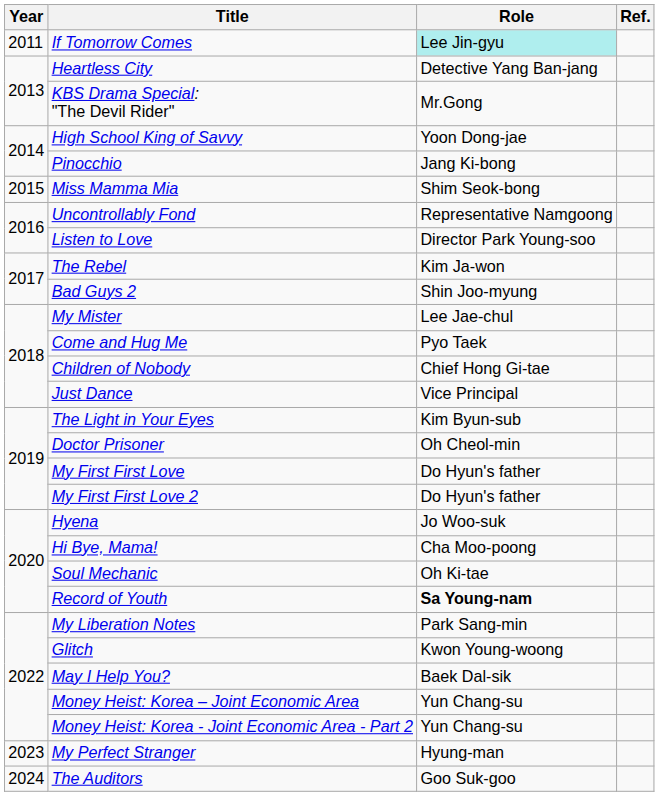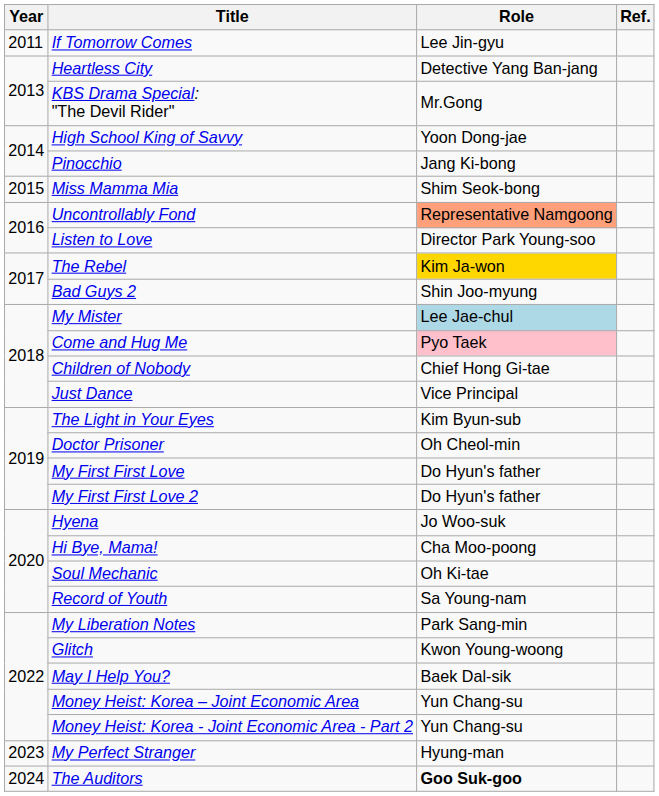(462, 42) paleturquoise background -> (462, 42) no background
(517, 214) no background -> (517, 214) lightsalmon background
(463, 266) no background -> (463, 266) gold background
(467, 317) no background -> (467, 317) lightblue background
(454, 343) no background -> (454, 343) pink background
(476, 599) bold -> (473, 599) normal
(468, 778) normal -> (471, 778) bold
